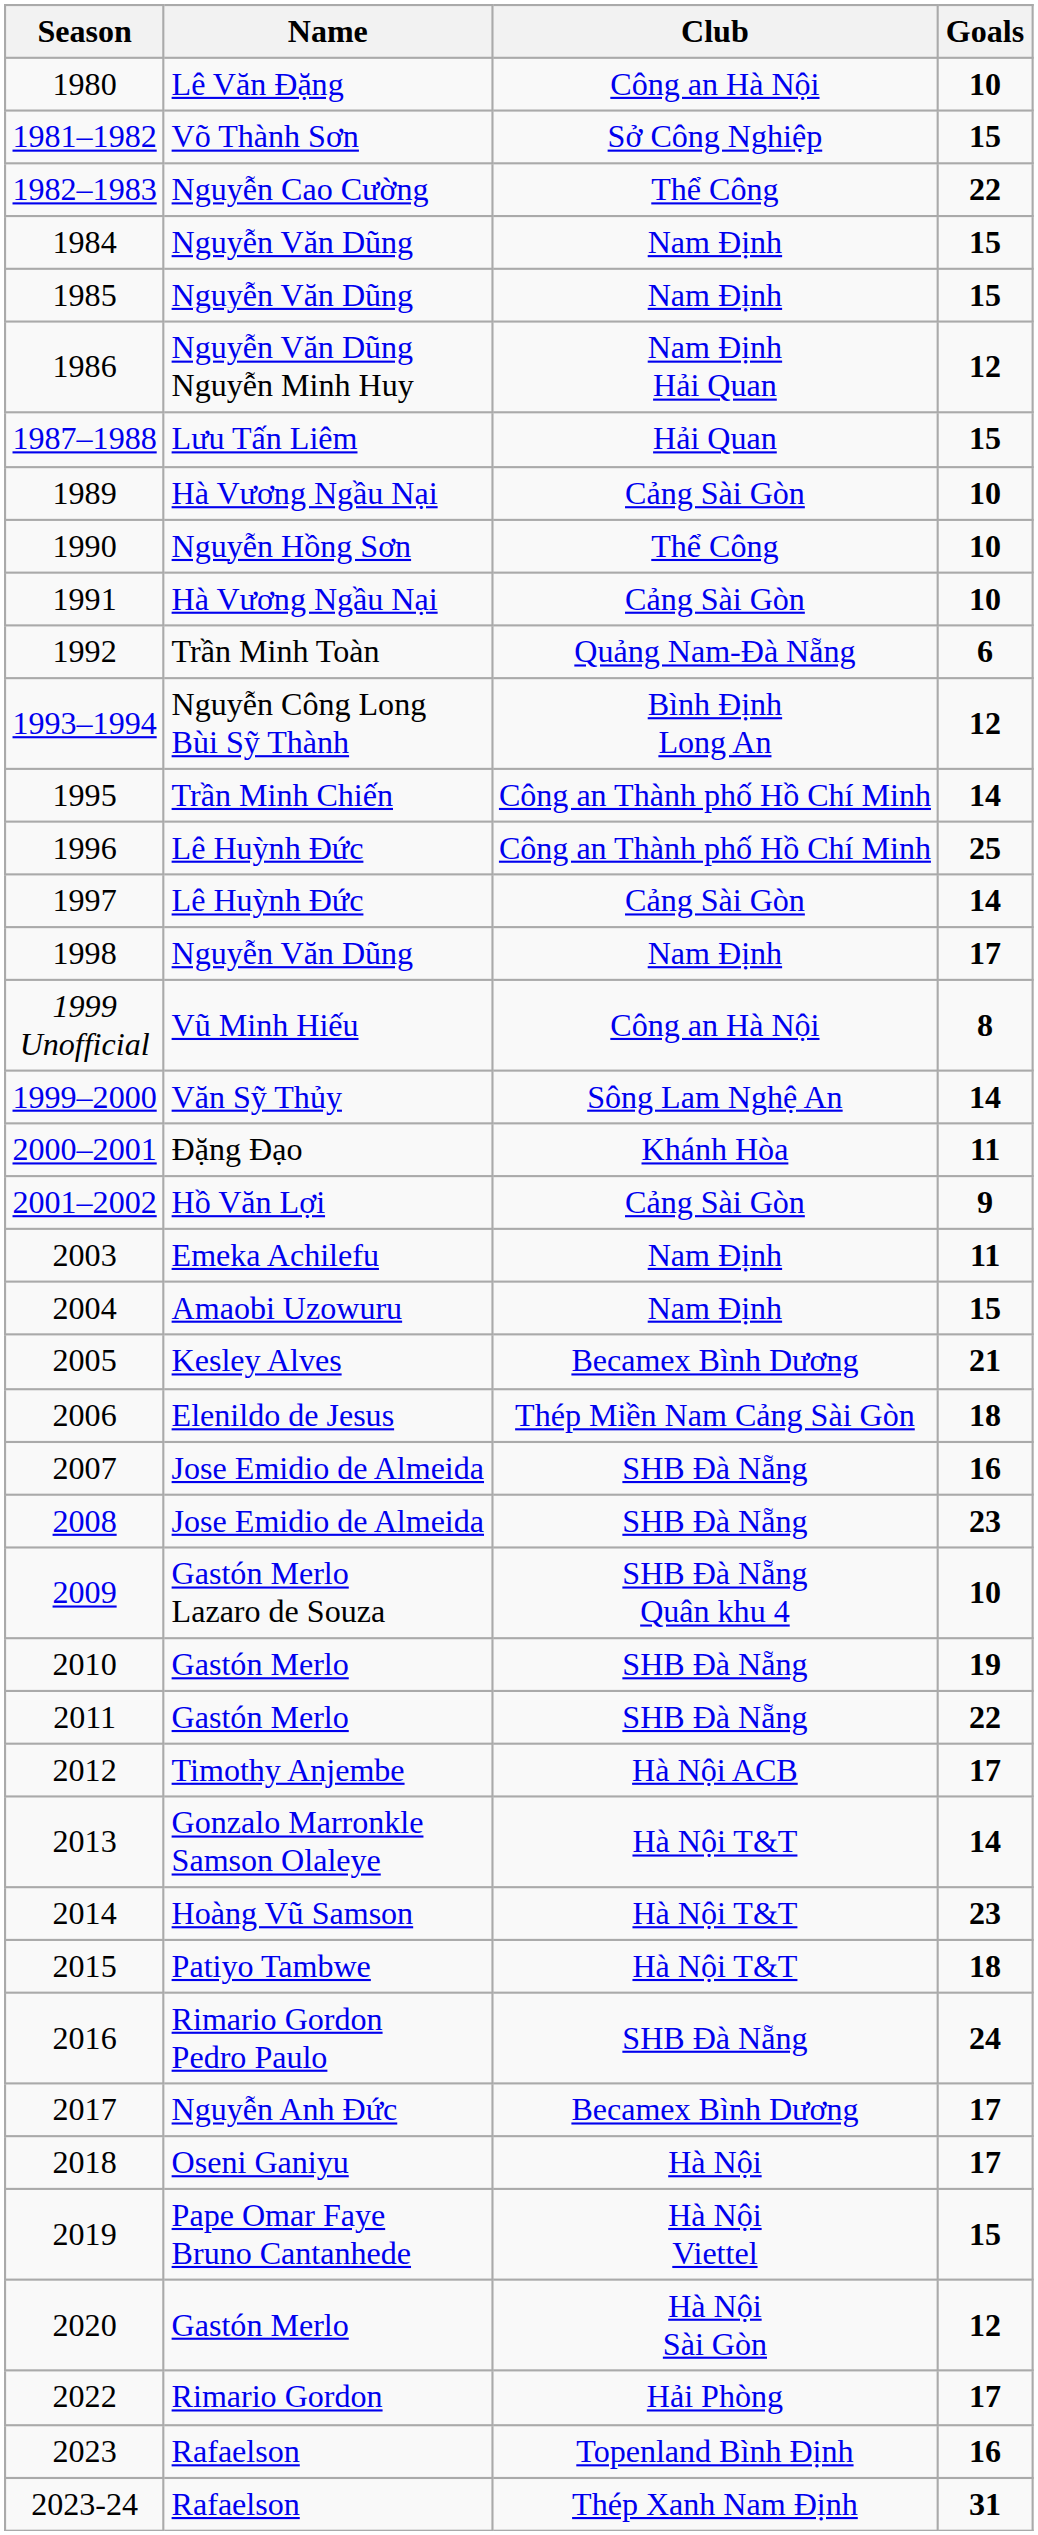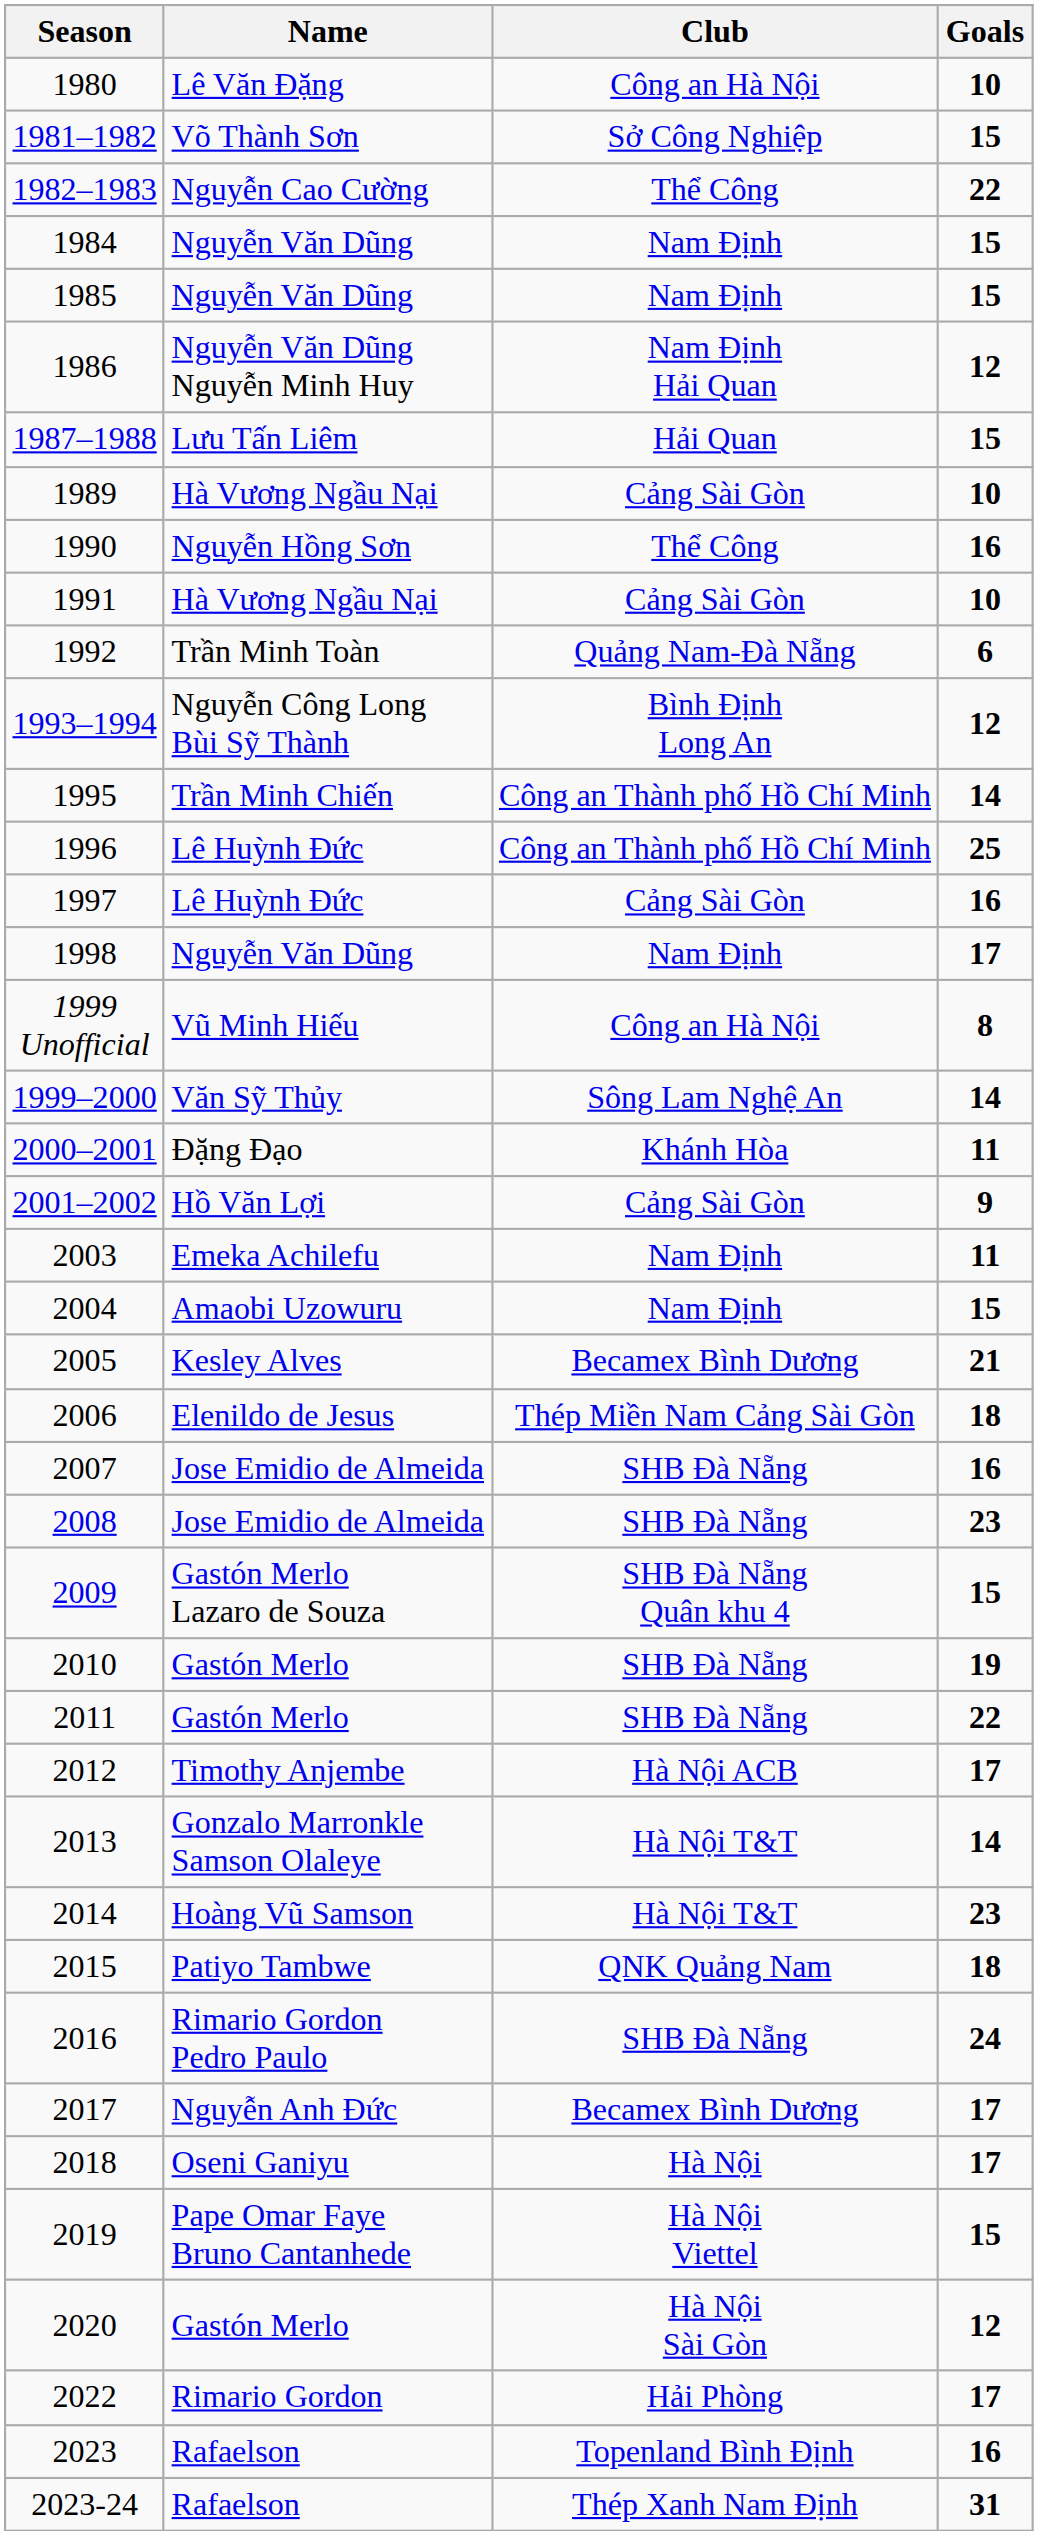(985, 545) 10 -> (985, 545) 16
(985, 900) 14 -> (985, 900) 16
(985, 1591) 10 -> (985, 1591) 15
(715, 1966) Hà Nội T&T -> (715, 1966) QNK Quảng Nam
